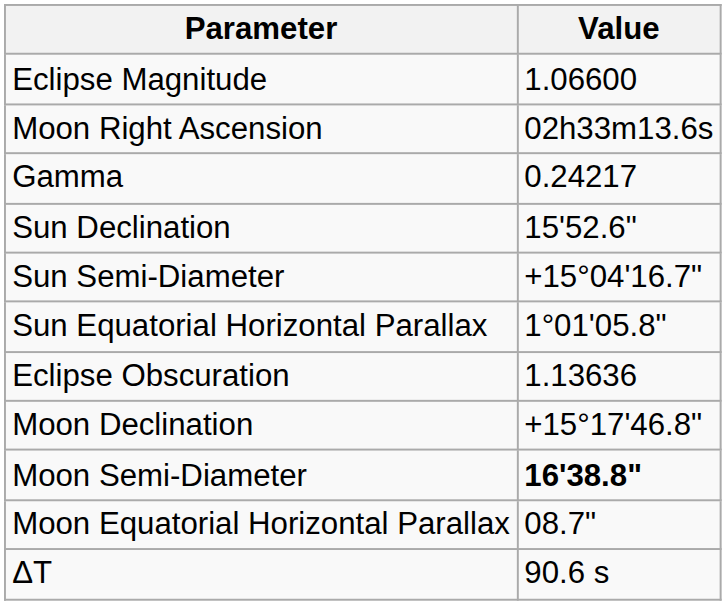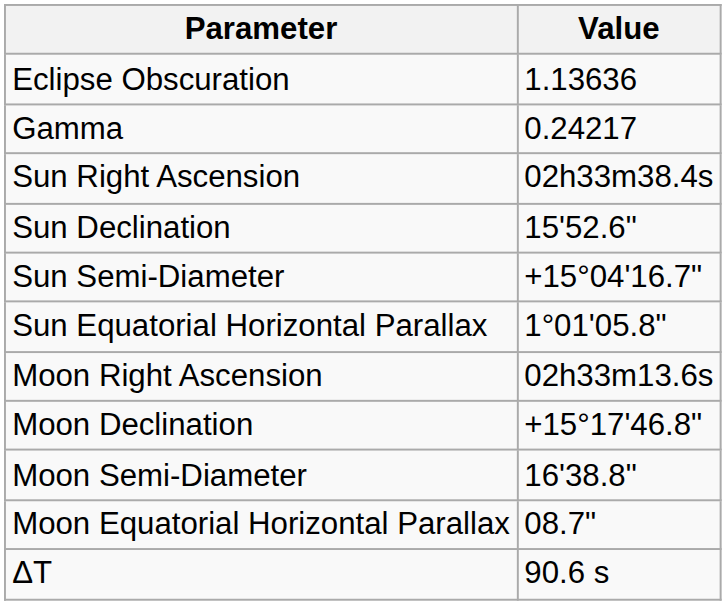- row: (140, 78)
rows swapped: (151, 375) <-> (167, 128)
+ row: (156, 177)
(583, 474) bold -> (581, 474) normal
